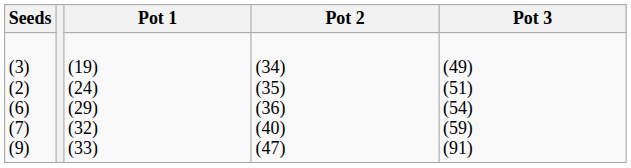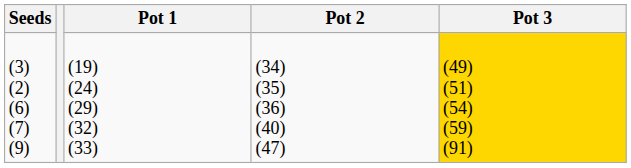(458, 107) no background -> (458, 107) gold background
